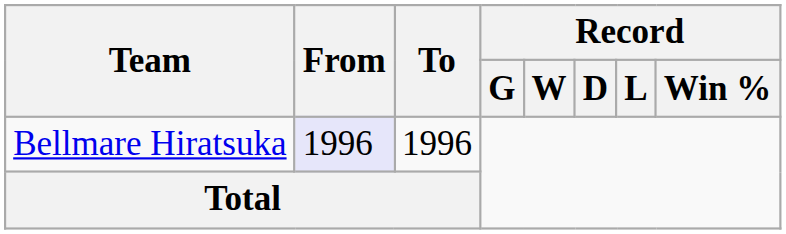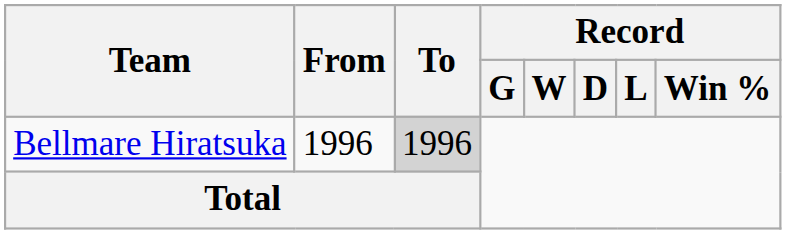(338, 143) lavender background -> (338, 143) no background
(437, 143) no background -> (437, 143) lightgrey background
